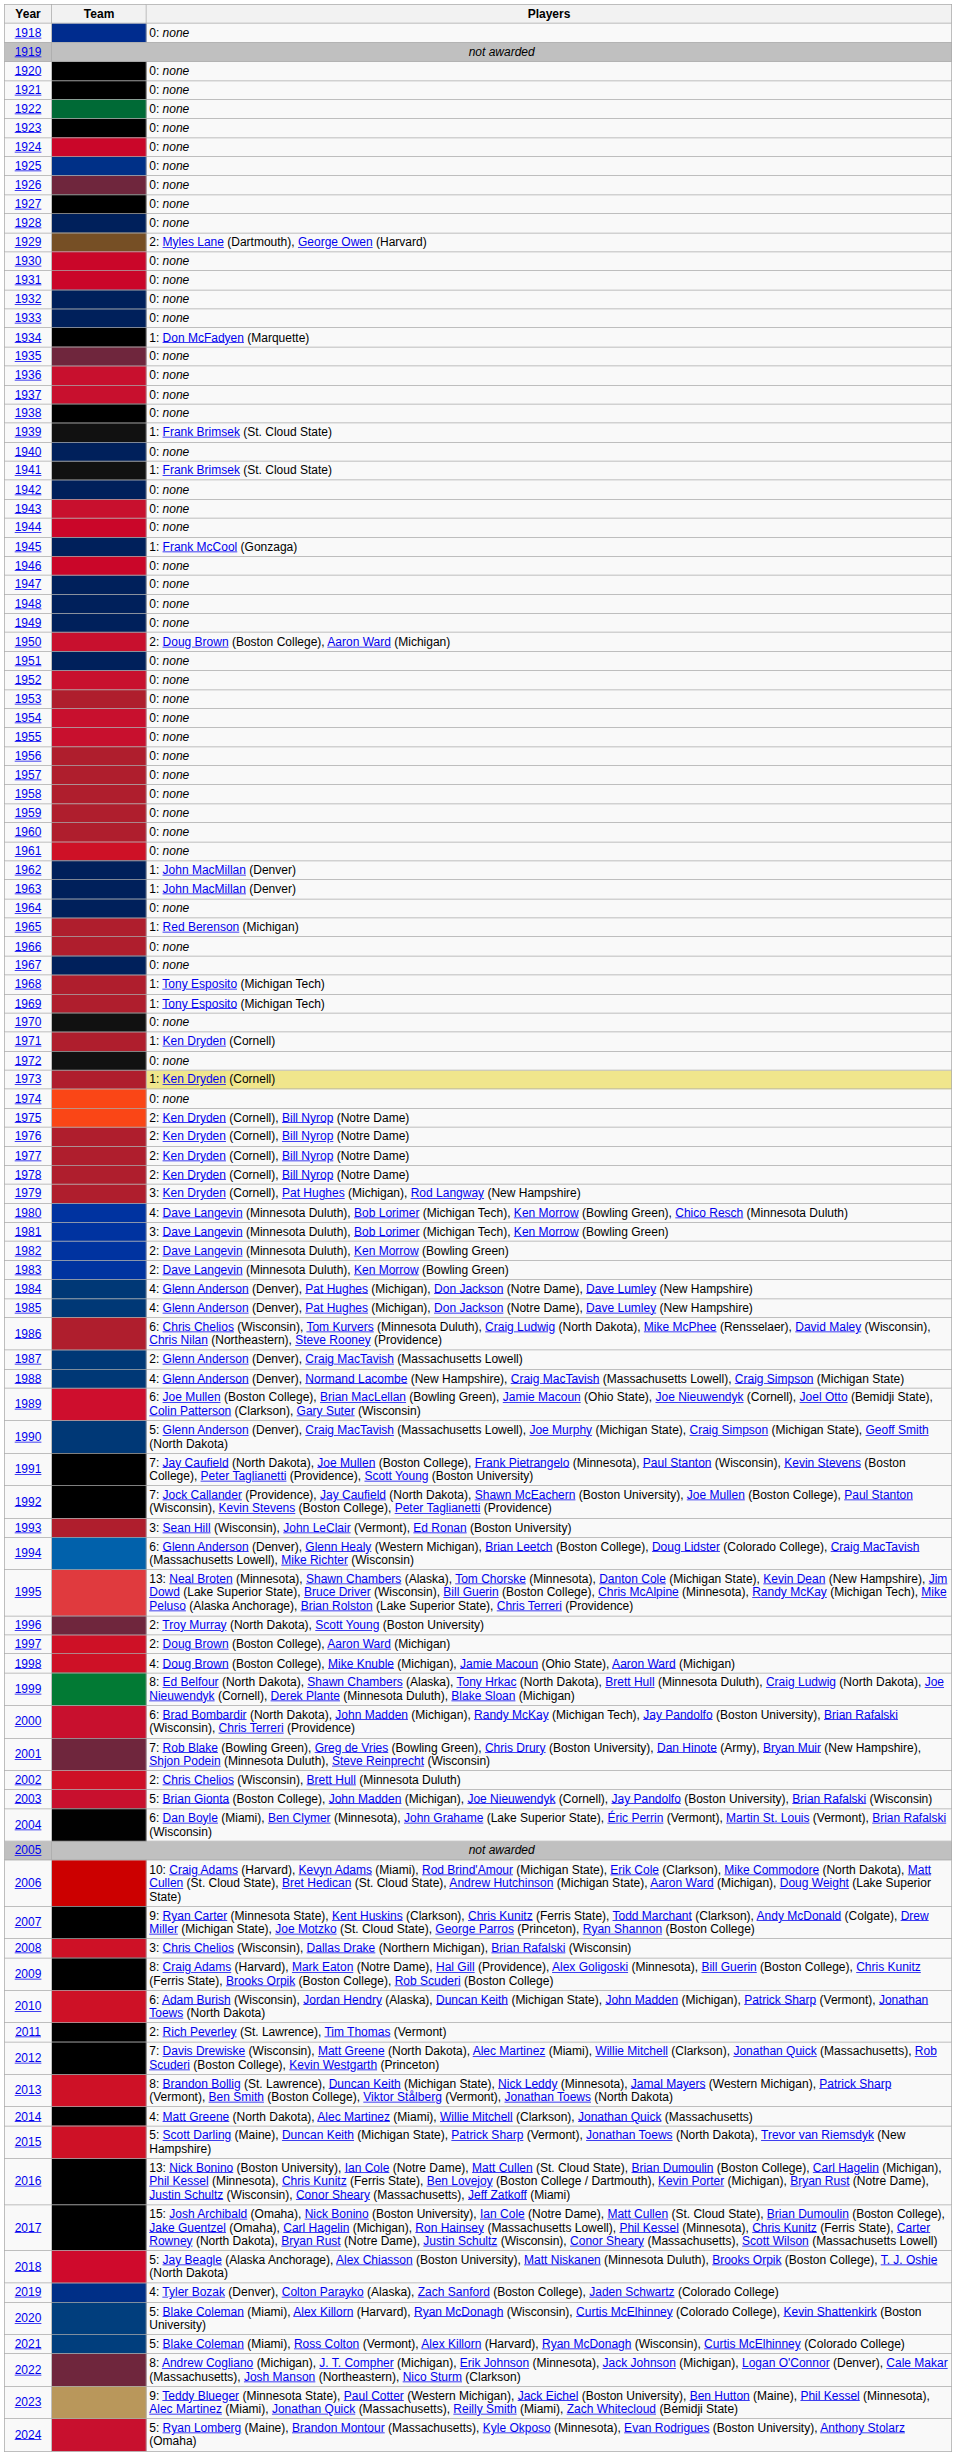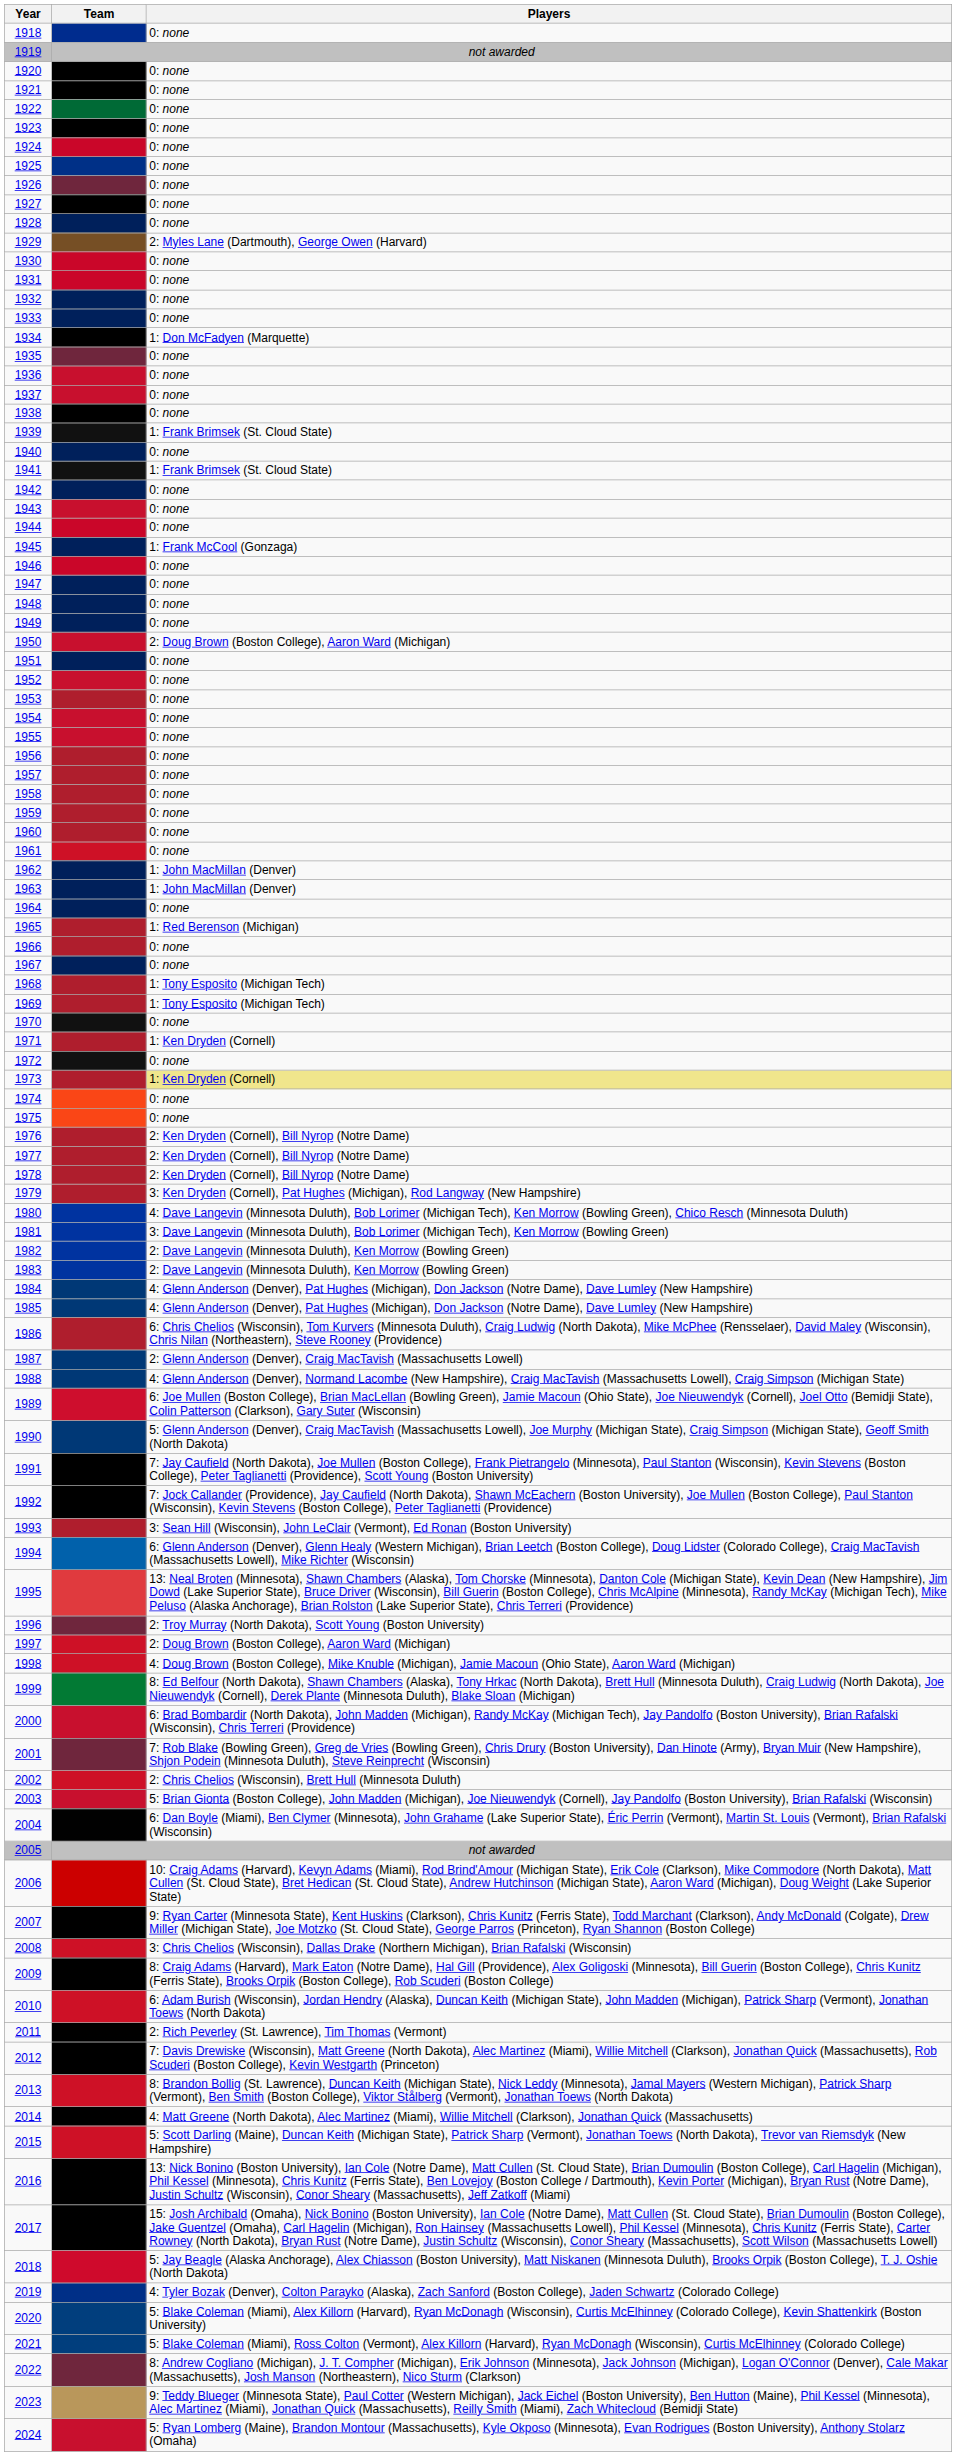(279, 1117) 2: Ken Dryden (Cornell), Bill Nyrop (Notre Dame) -> (169, 1117) 0: none
